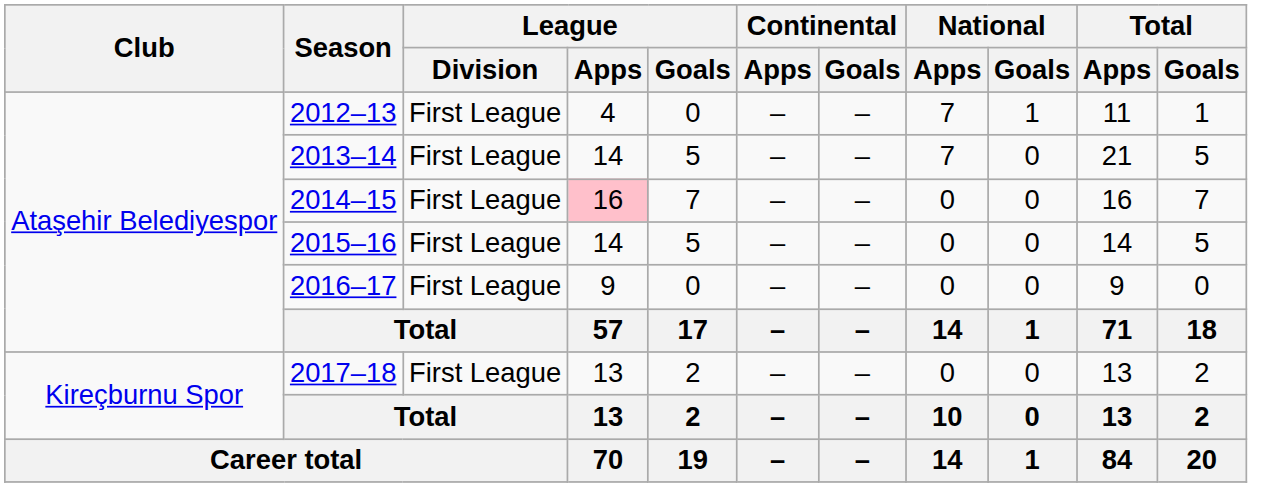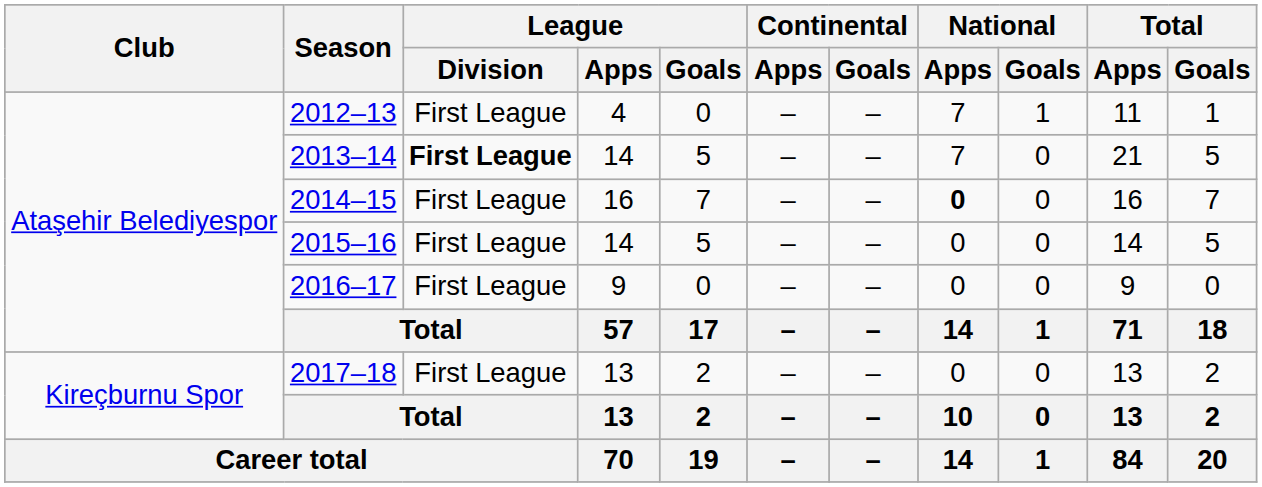(485, 156) normal -> (490, 156) bold
(608, 199) pink background -> (619, 199) no background
(947, 199) normal -> (958, 199) bold
